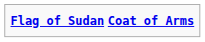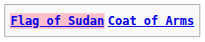(57, 21) no background -> (57, 21) pink background
